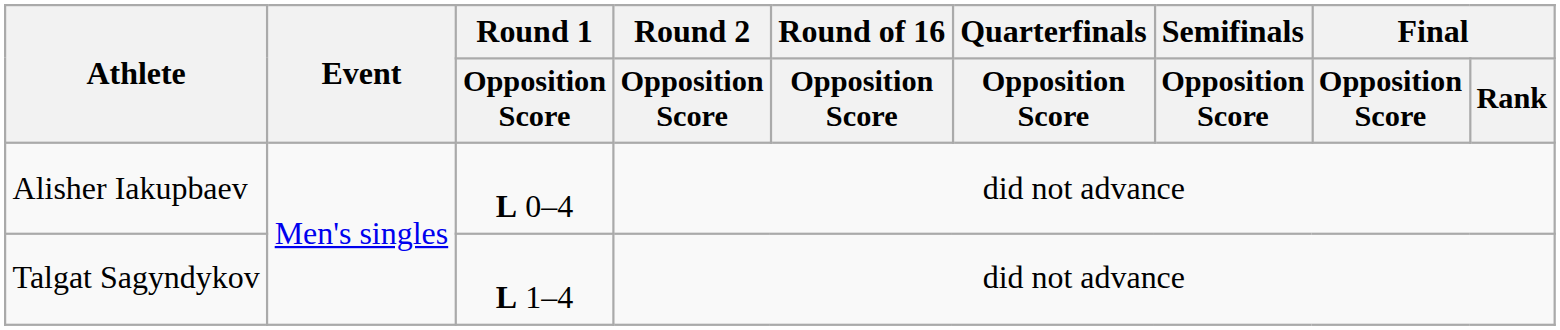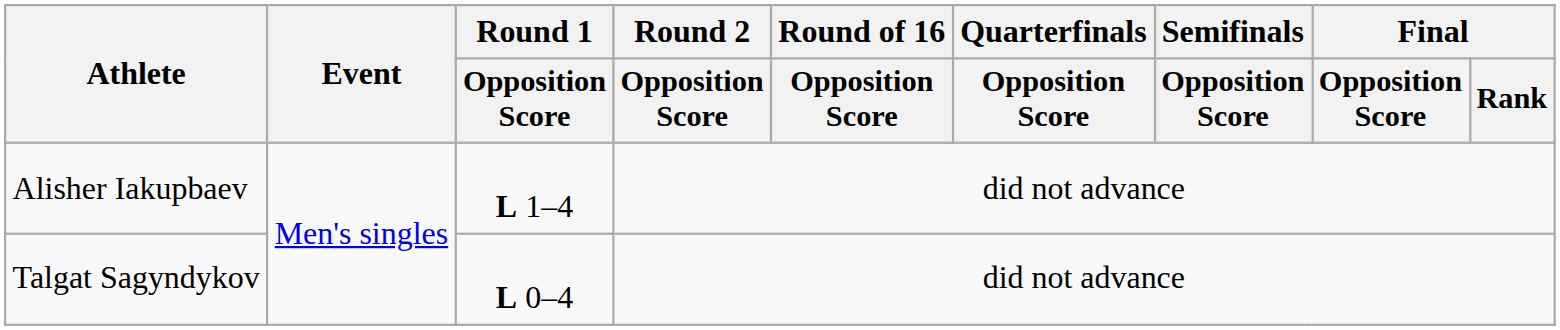(534, 207) L 0–4 -> (534, 207) L 1–4
(534, 297) L 1–4 -> (534, 297) L 0–4
